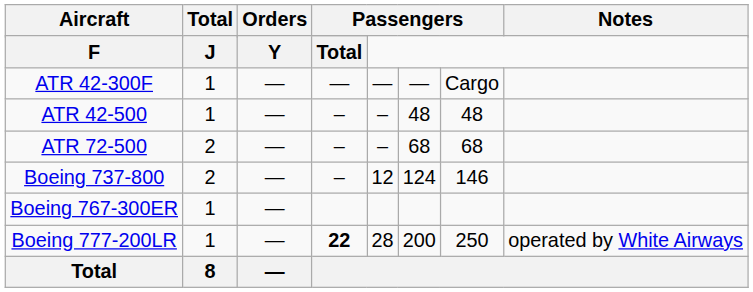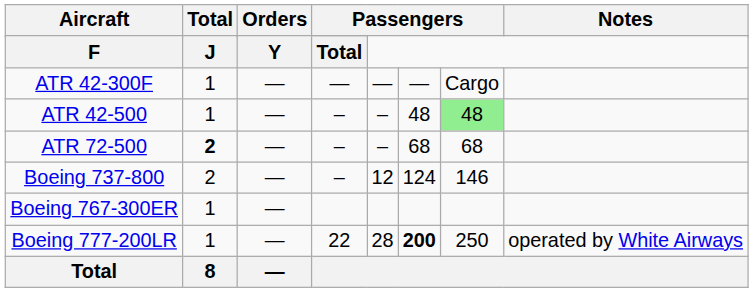(472, 114) no background -> (472, 114) lightgreen background
(210, 146) normal -> (210, 146) bold
(339, 240) bold -> (339, 240) normal
(419, 240) normal -> (419, 240) bold
